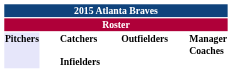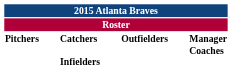(22, 39) lavender background -> (22, 39) no background
